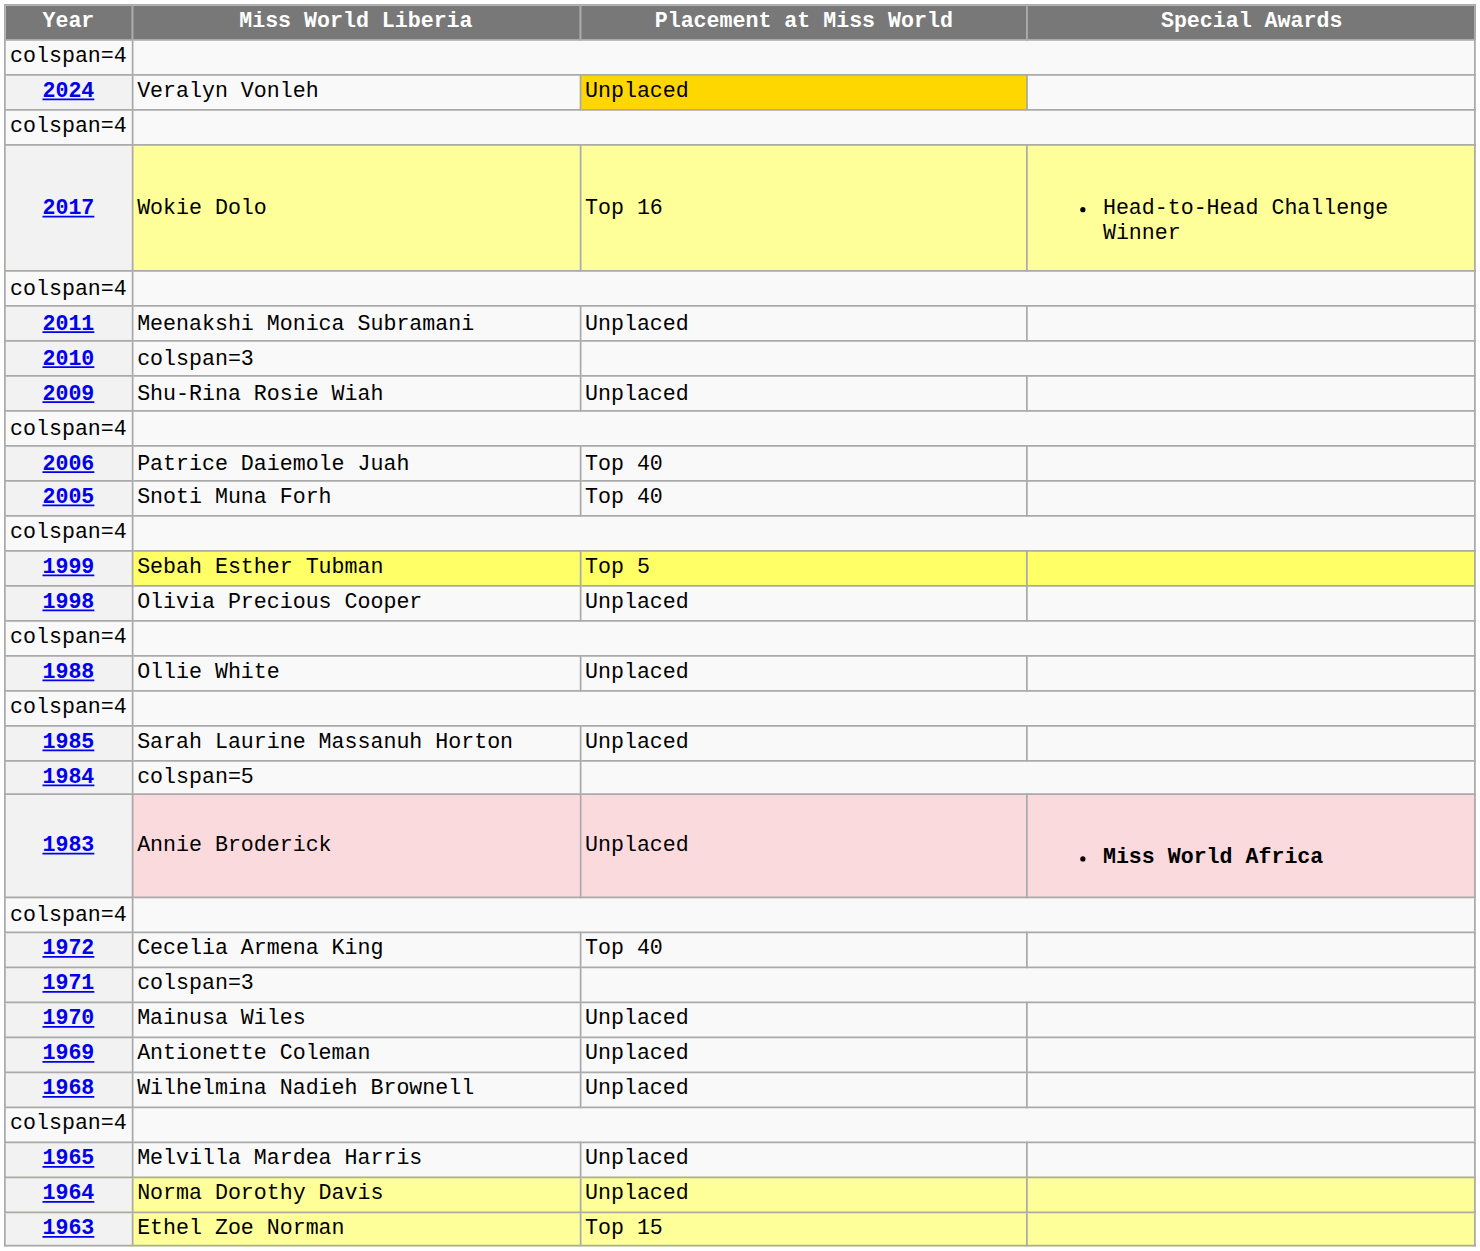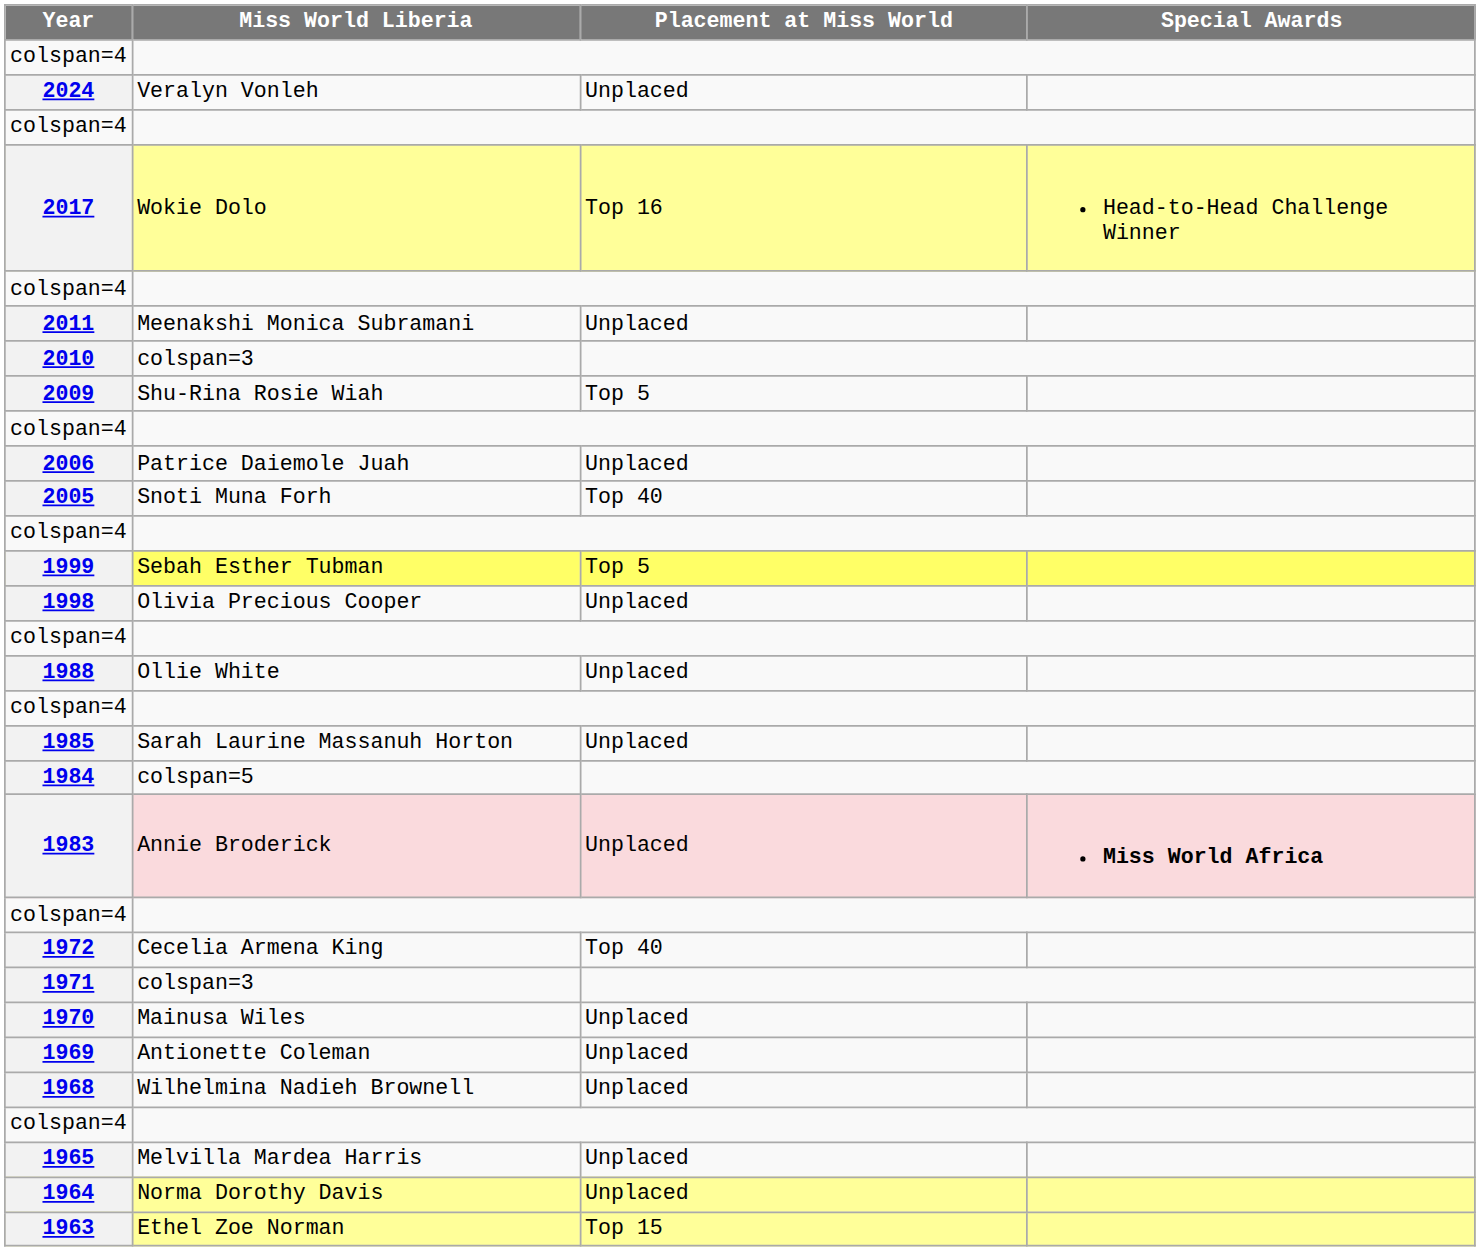(637, 92) gold background -> (637, 92) no background
(637, 394) Unplaced -> (617, 394) Top 5
(624, 464) Top 40 -> (637, 464) Unplaced
